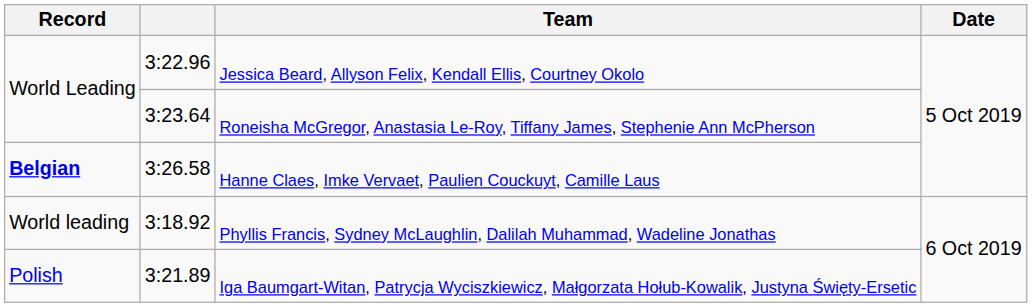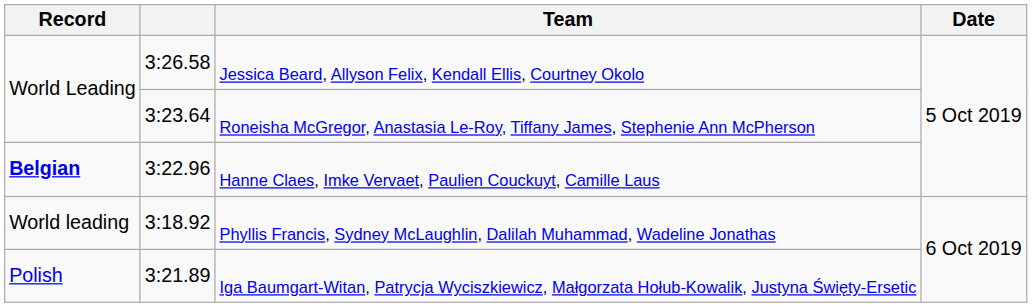(178, 62) 3:22.96 -> (178, 62) 3:26.58
(178, 169) 3:26.58 -> (178, 169) 3:22.96
